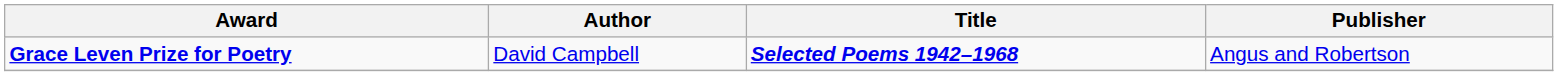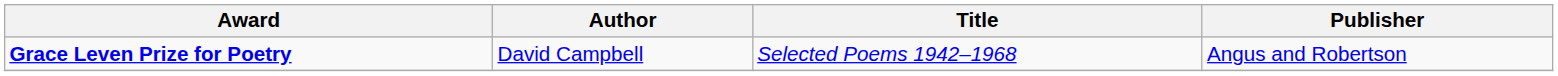(884, 53) bold -> (887, 53) normal
